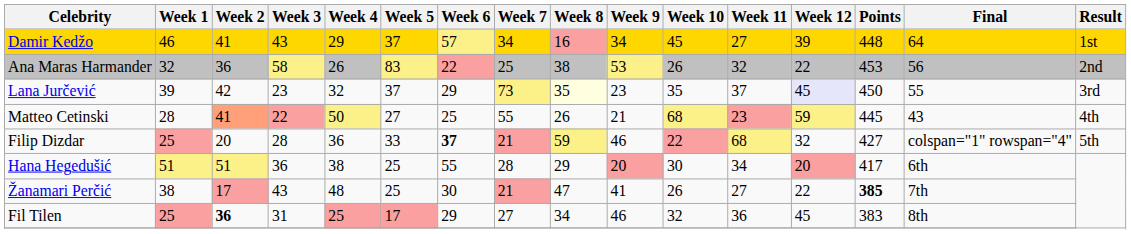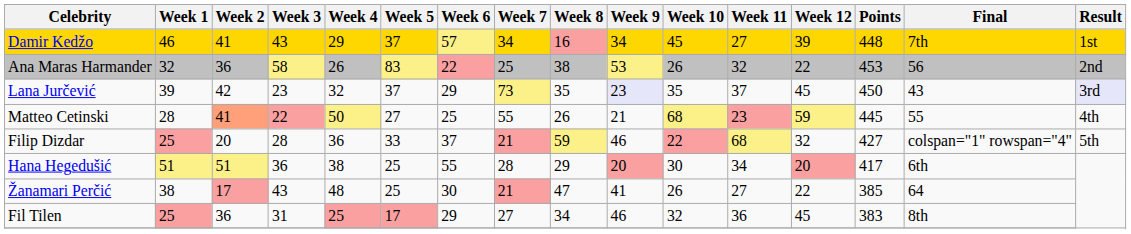(916, 41) 64 -> (918, 41) 7th
(562, 91) lightyellow background -> (562, 91) no background
(618, 91) no background -> (618, 91) lavender background
(803, 91) lavender background -> (803, 91) no background
(916, 91) 55 -> (916, 91) 43
(1090, 91) no background -> (1090, 91) lavender background
(916, 116) 43 -> (916, 116) 55
(449, 141) bold -> (449, 141) normal
(871, 191) bold -> (871, 191) normal
(918, 191) 7th -> (916, 191) 64
(223, 215) bold -> (223, 215) normal
